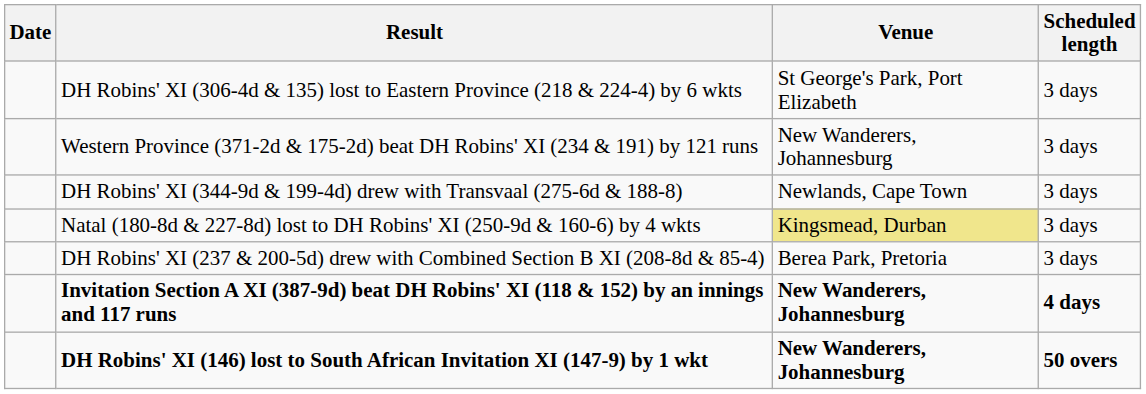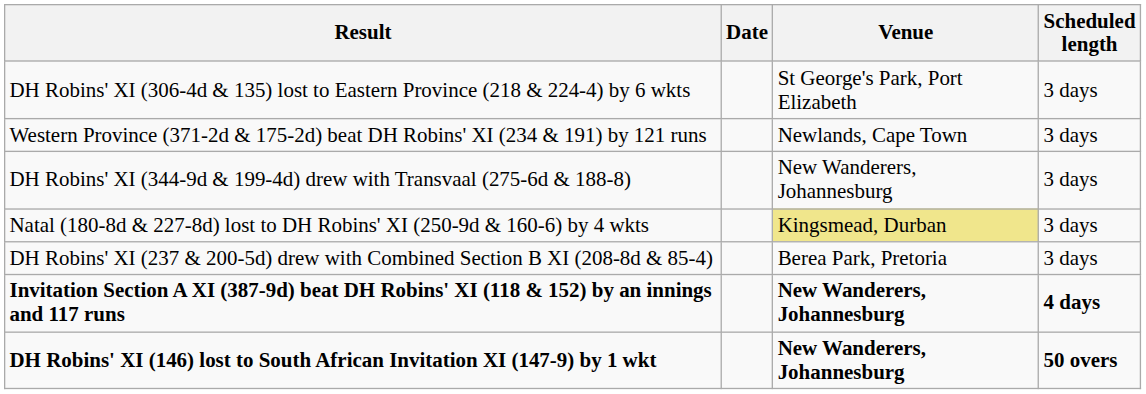columns swapped: (30, 32) <-> (415, 32)
(847, 146) New Wanderers, Johannesburg -> (872, 134) Newlands, Cape Town
(872, 191) Newlands, Cape Town -> (847, 179) New Wanderers, Johannesburg
